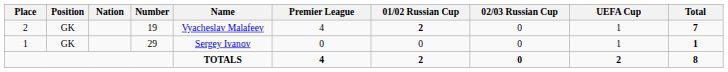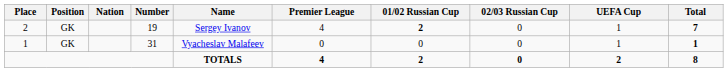(223, 28) Vyacheslav Malafeev -> (223, 28) Sergey Ivanov
(152, 44) 29 -> (152, 44) 31
(223, 44) Sergey Ivanov -> (223, 44) Vyacheslav Malafeev
